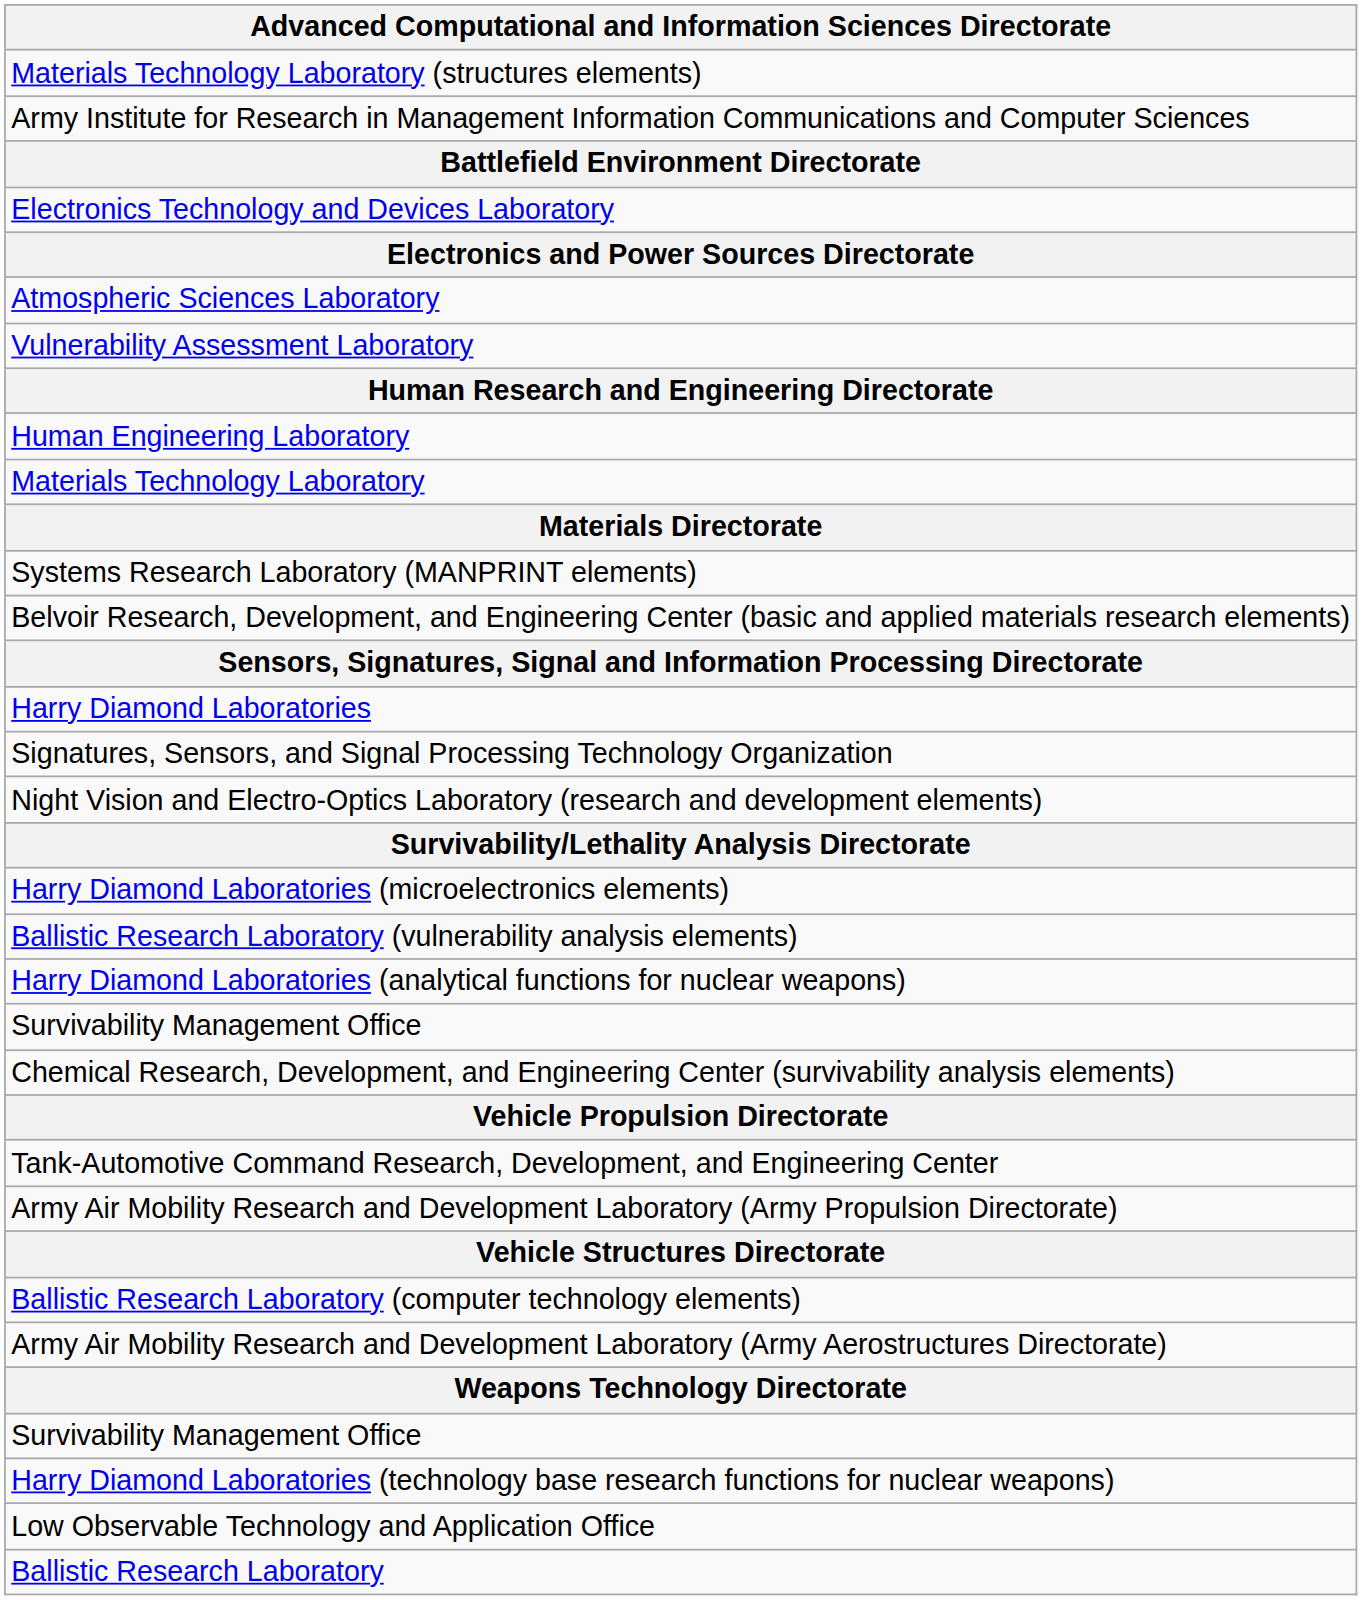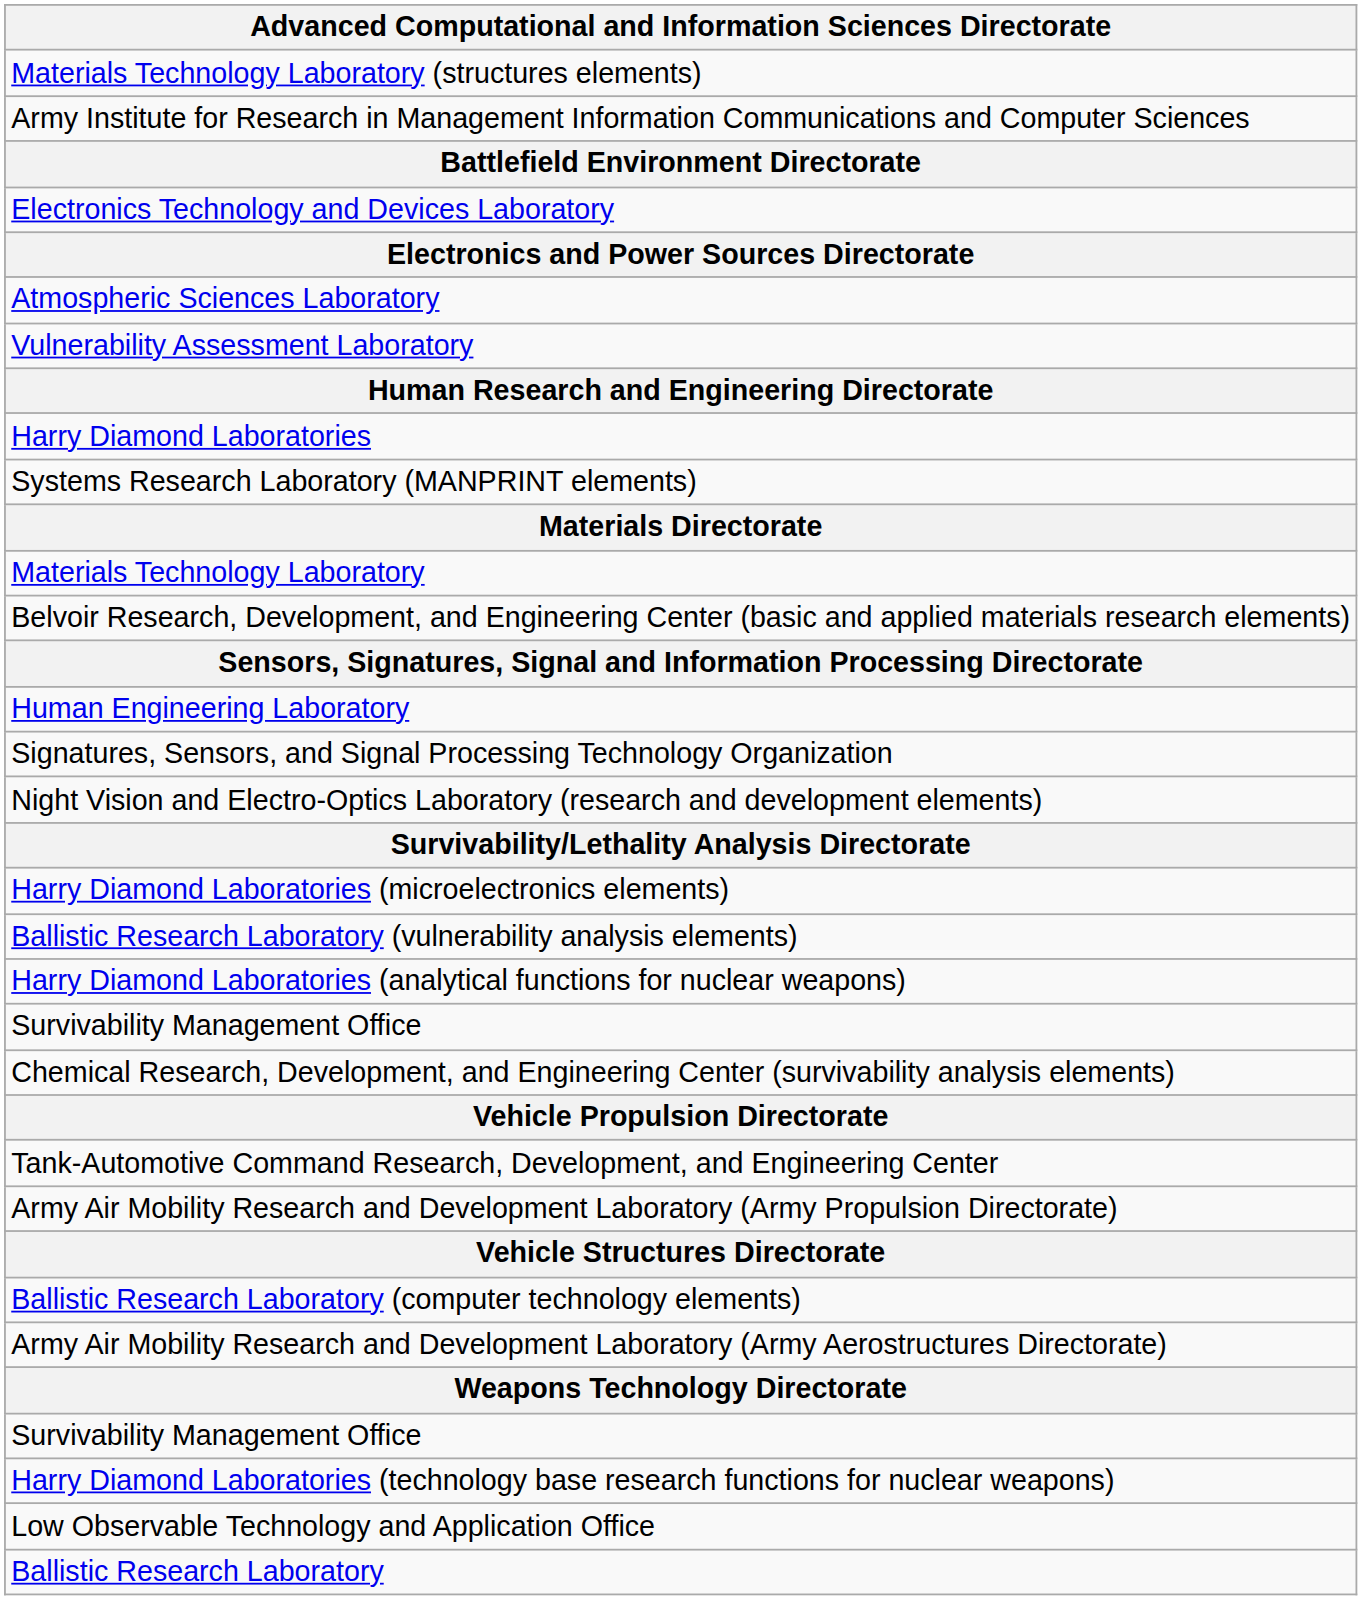(210, 436) Human Engineering Laboratory -> (191, 436) Harry Diamond Laboratories
(218, 481) Materials Technology Laboratory -> (354, 481) Systems Research Laboratory (MANPRINT elements)
(354, 572) Systems Research Laboratory (MANPRINT elements) -> (218, 572) Materials Technology Laboratory
(191, 708) Harry Diamond Laboratories -> (210, 708) Human Engineering Laboratory
